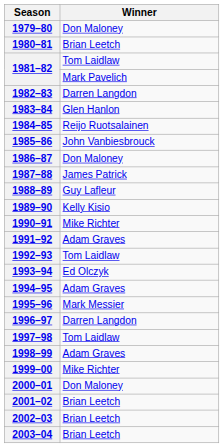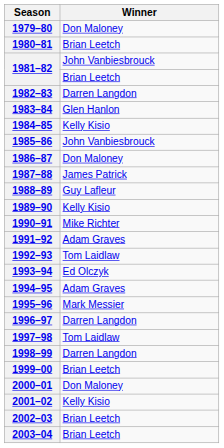(91, 61) Tom Laidlaw -> (109, 61) John Vanbiesbrouck
(95, 77) Mark Pavelich -> (91, 77) Brian Leetch
(106, 126) Reijo Ruotsalainen -> (86, 126) Kelly Kisio
(94, 353) Adam Graves -> (100, 353) Darren Langdon
(91, 369) Mike Richter -> (91, 369) Brian Leetch
(91, 402) Brian Leetch -> (86, 402) Kelly Kisio
